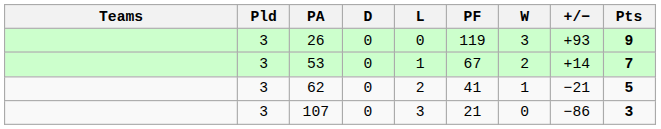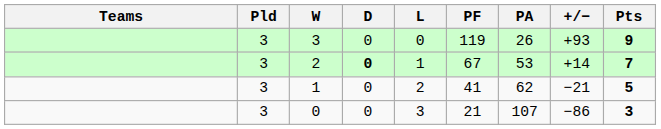columns swapped: (525, 17) <-> (316, 17)
(368, 64) normal -> (368, 64) bold
